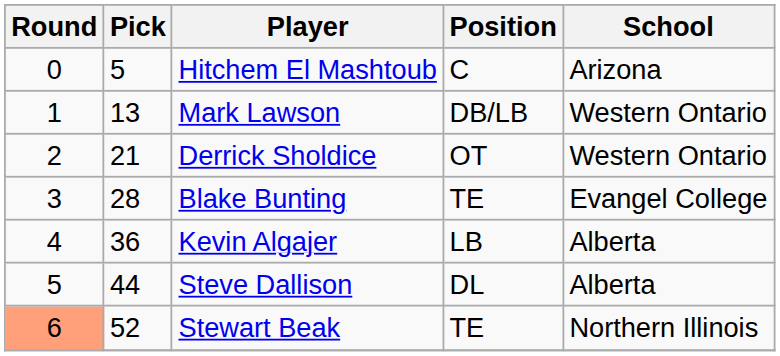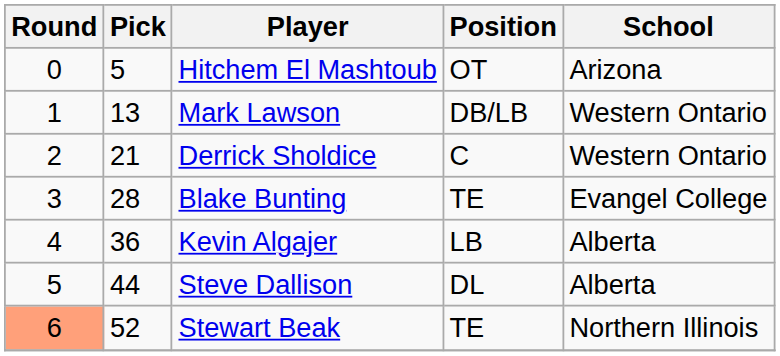(459, 70) C -> (468, 70) OT
(468, 156) OT -> (459, 156) C
